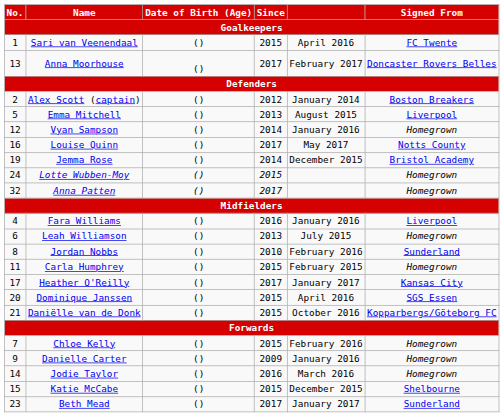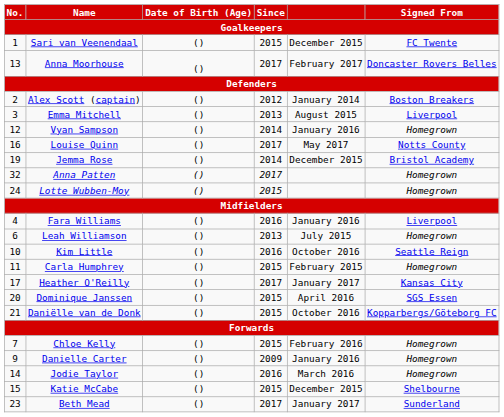(326, 42) April 2016 -> (326, 42) December 2015
(15, 114) 5 -> (15, 114) 3
rows swapped: (84, 175) <-> (84, 191)
- row: (84, 252)
+ row: (84, 252)
